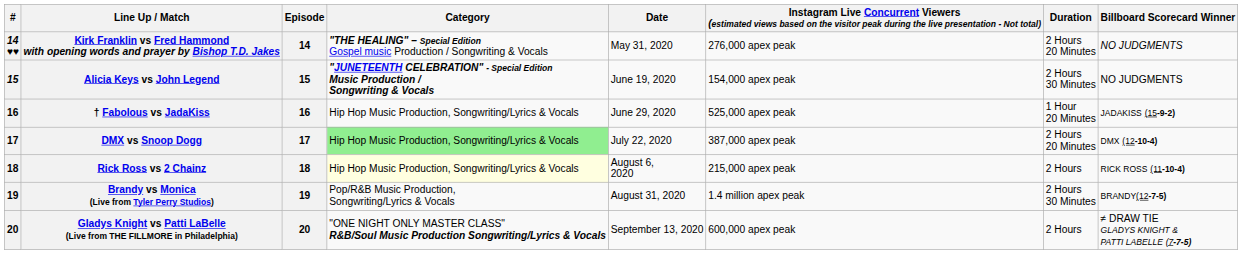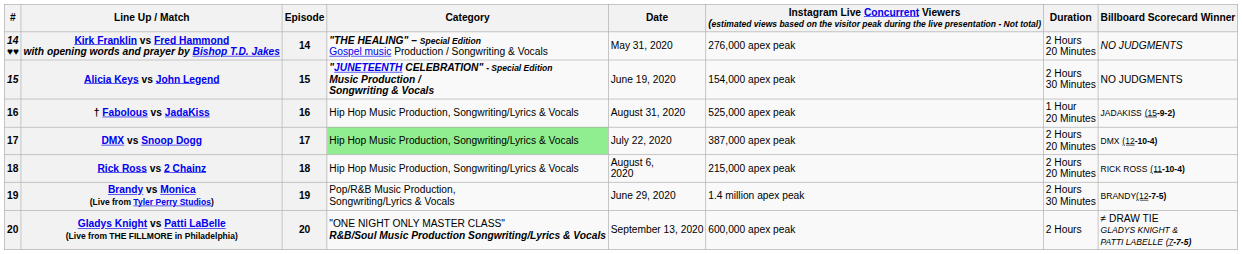(643, 113) June 29, 2020 -> (648, 113) August 31, 2020
(454, 168) lightyellow background -> (454, 168) no background
(1064, 168) 2 Hours -> (1071, 168) 2 Hours 20 Minutes
(648, 196) August 31, 2020 -> (643, 196) June 29, 2020
